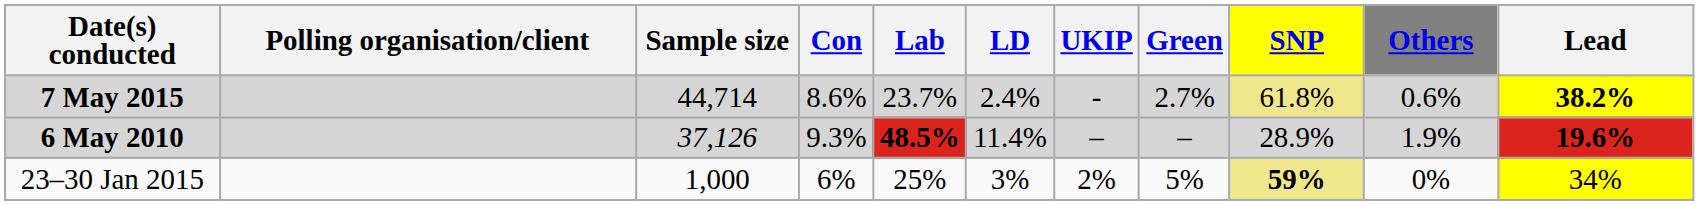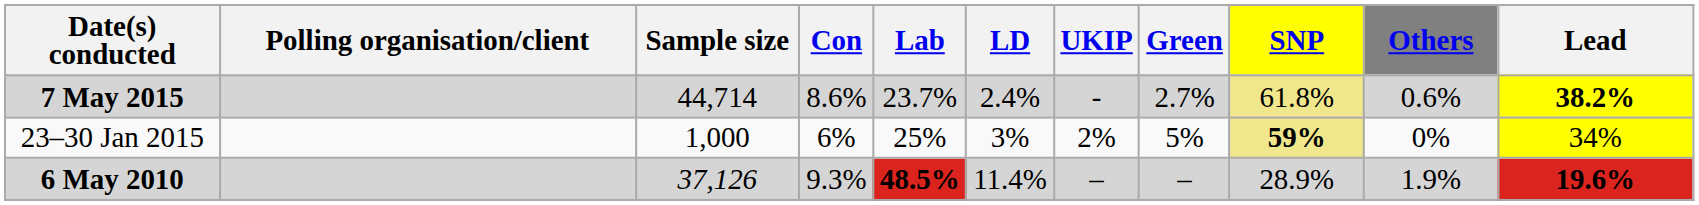rows swapped: (112, 180) <-> (112, 138)
